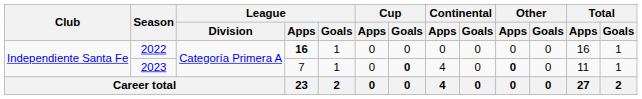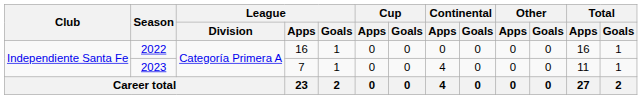(301, 49) bold -> (301, 49) normal
(407, 67) bold -> (407, 67) normal
(513, 67) bold -> (513, 67) normal
